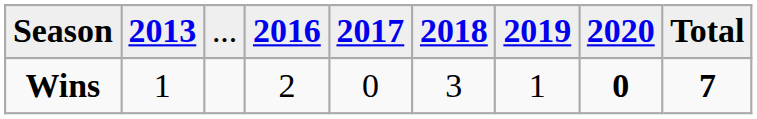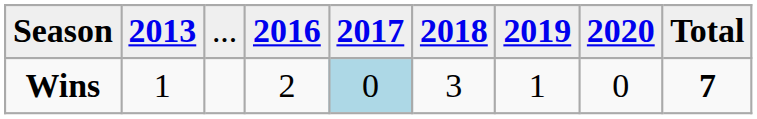(370, 85) no background -> (370, 85) lightblue background
(621, 85) bold -> (621, 85) normal
